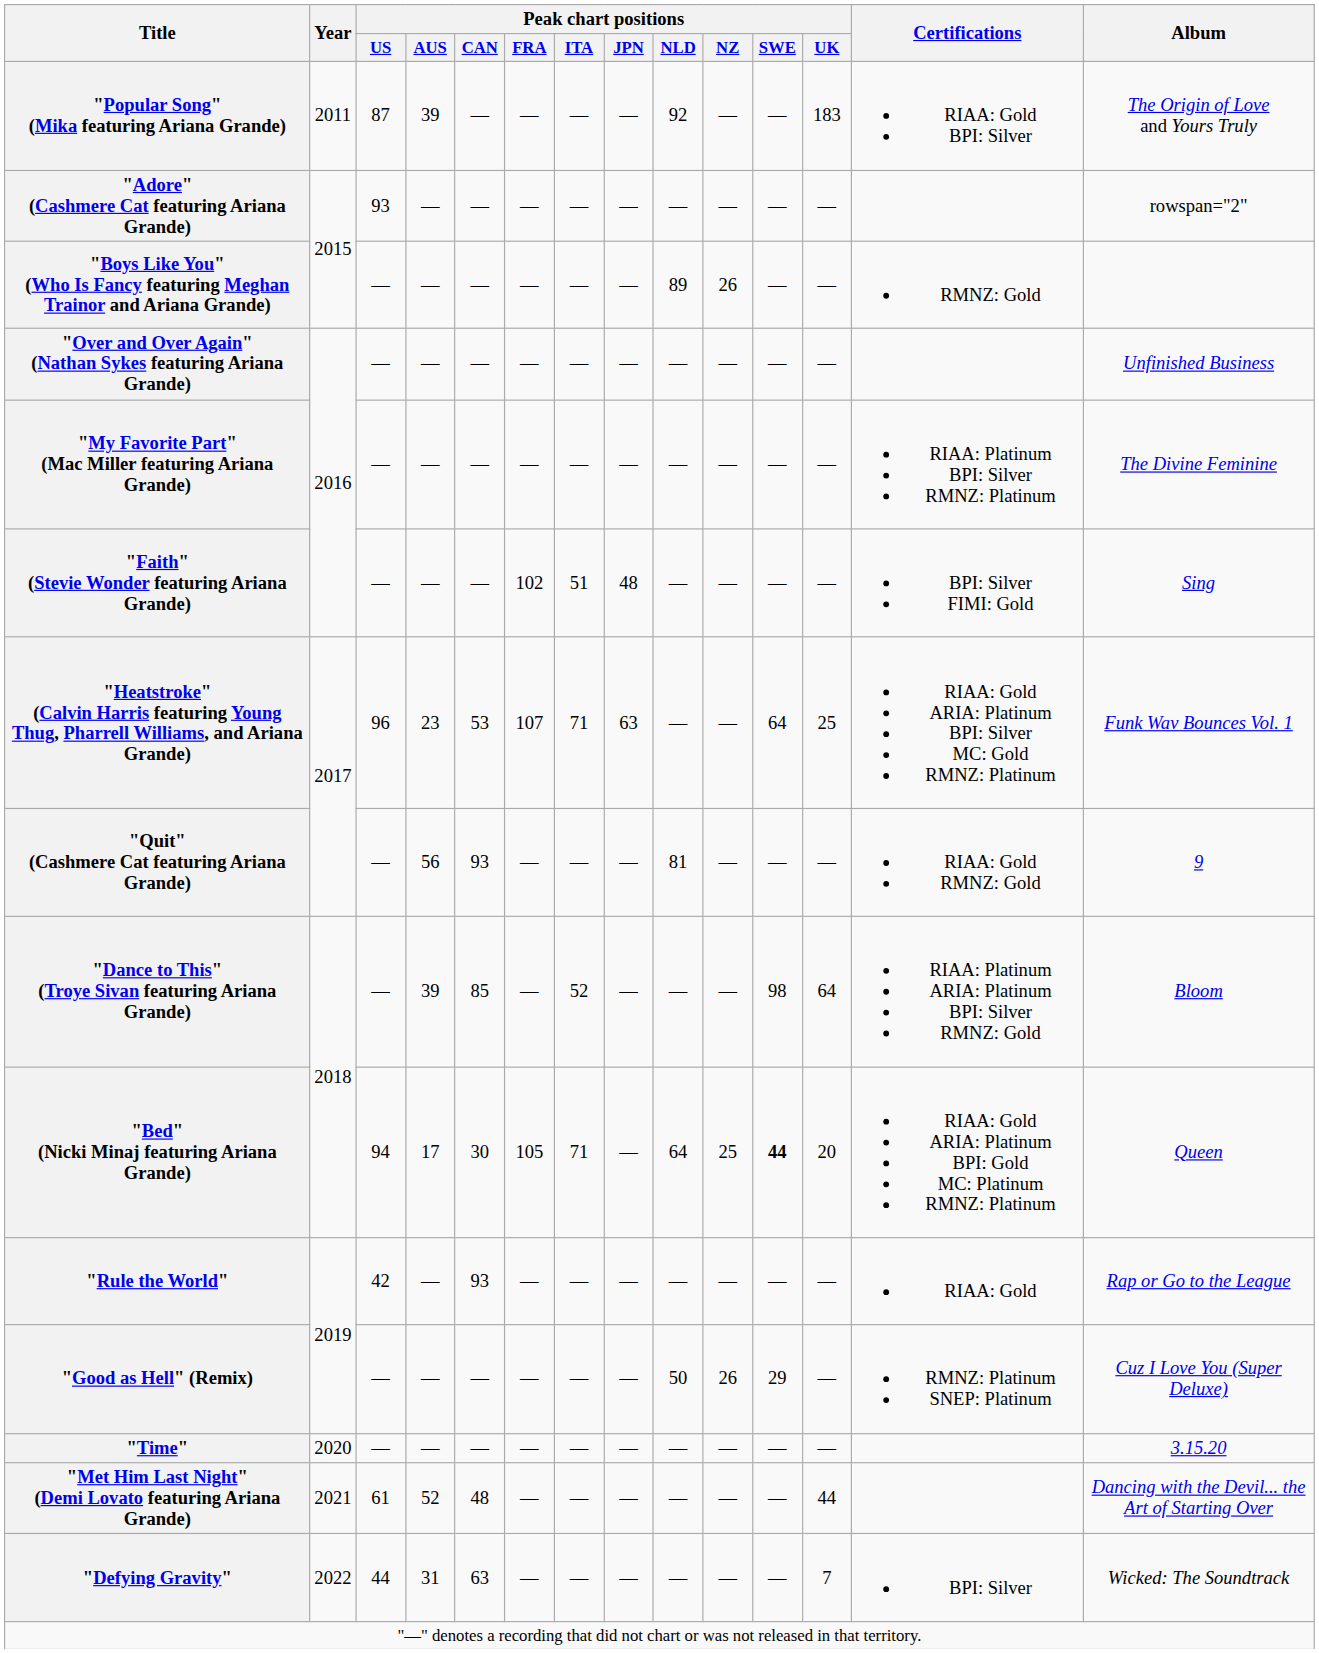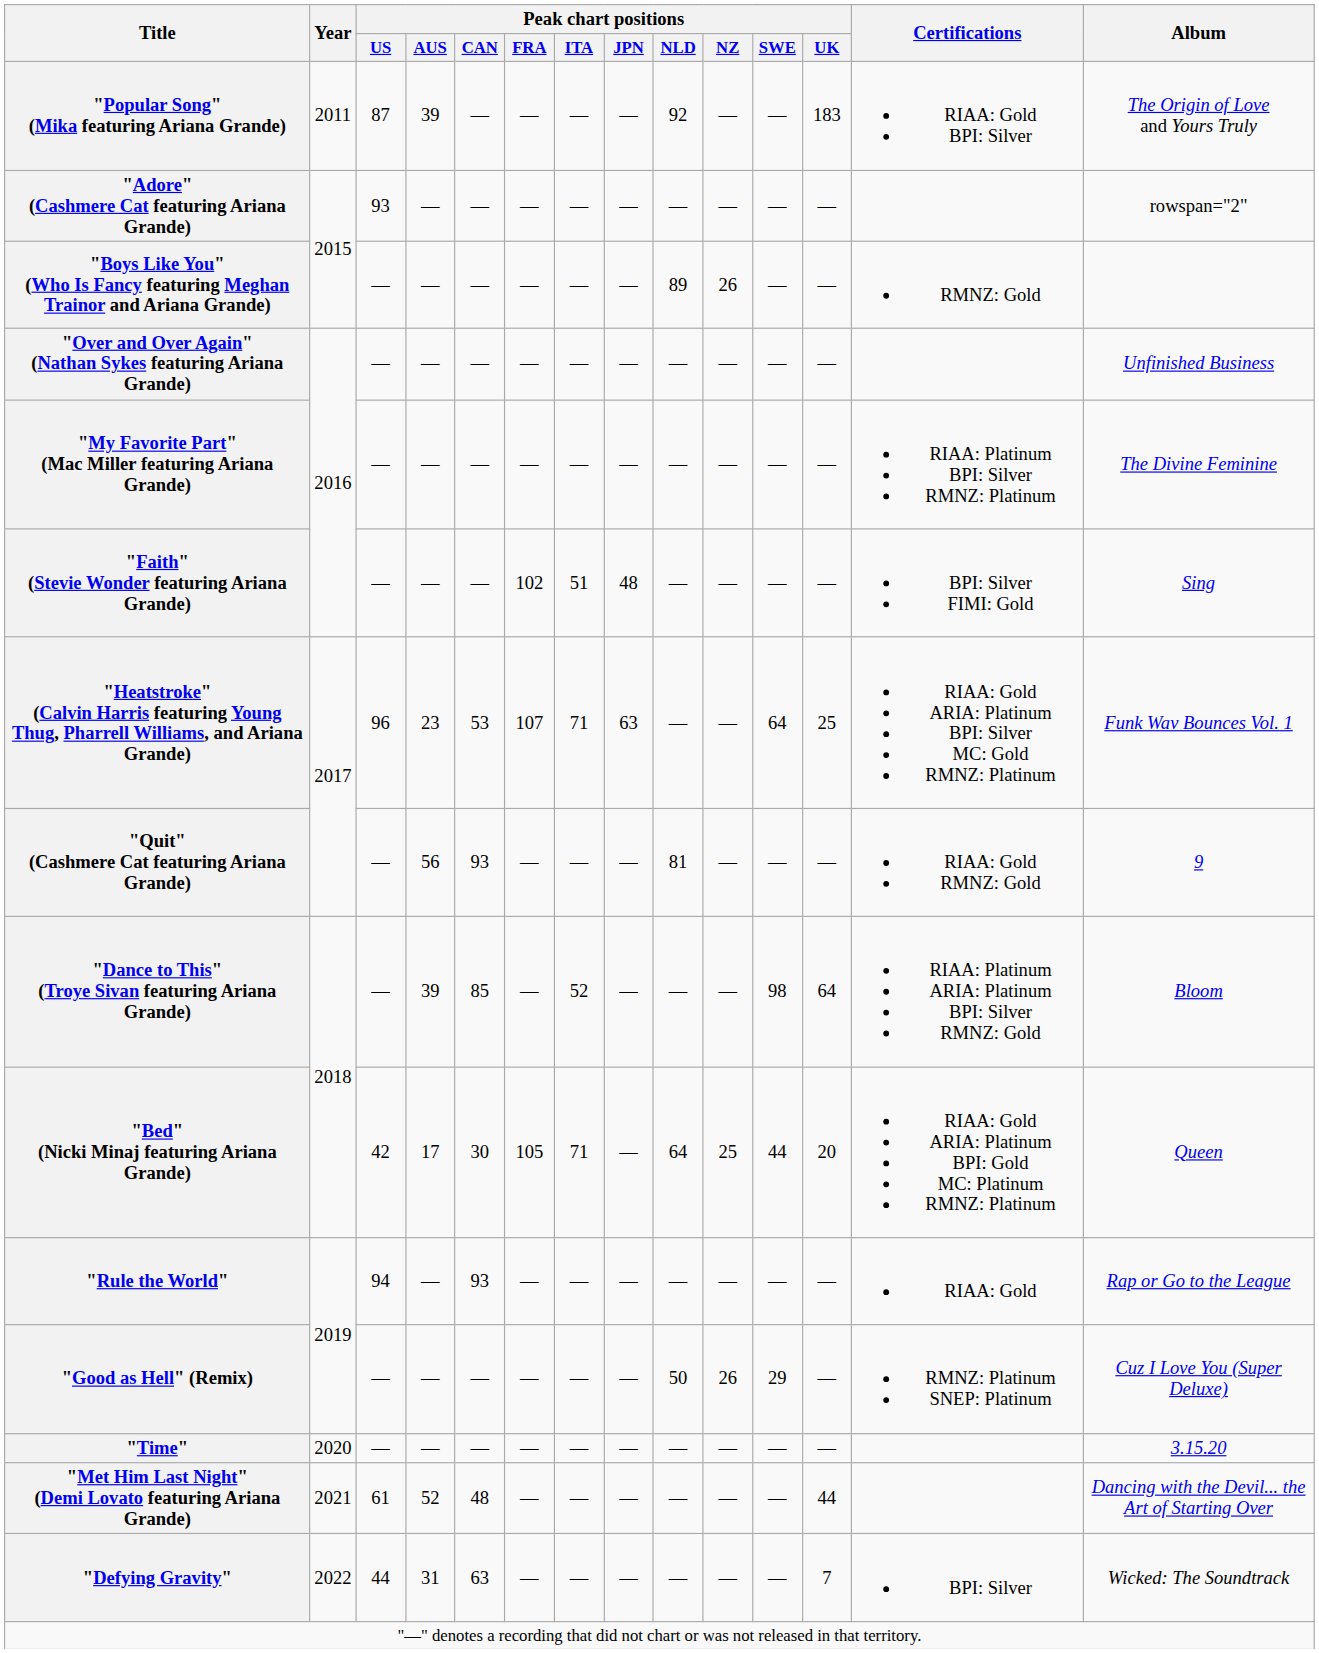(381, 1151) 94 -> (381, 1151) 42
(777, 1151) bold -> (777, 1151) normal
(381, 1281) 42 -> (381, 1281) 94
